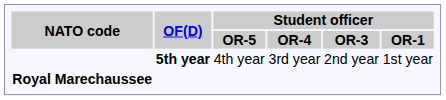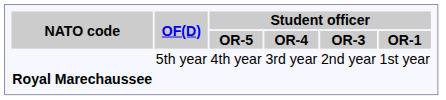(183, 59) bold -> (181, 59) normal
